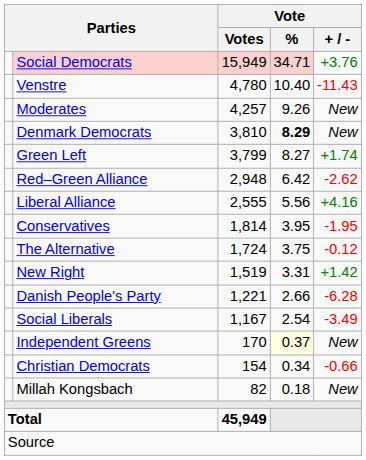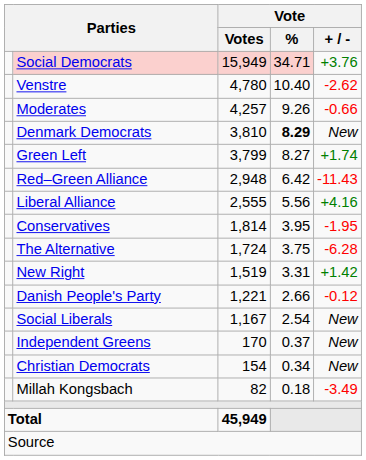(337, 86) -11.43 -> (341, 86) -2.62
(343, 109) New -> (341, 109) -0.66
(341, 179) -2.62 -> (337, 179) -11.43
(341, 249) -0.12 -> (341, 249) -6.28
(341, 296) -6.28 -> (341, 296) -0.12
(341, 319) -3.49 -> (343, 319) New
(296, 343) lightyellow background -> (296, 343) no background
(341, 366) -0.66 -> (343, 366) New
(343, 389) New -> (341, 389) -3.49
